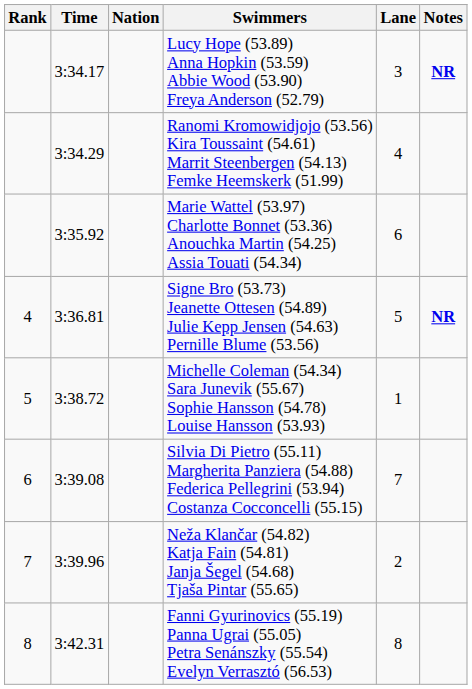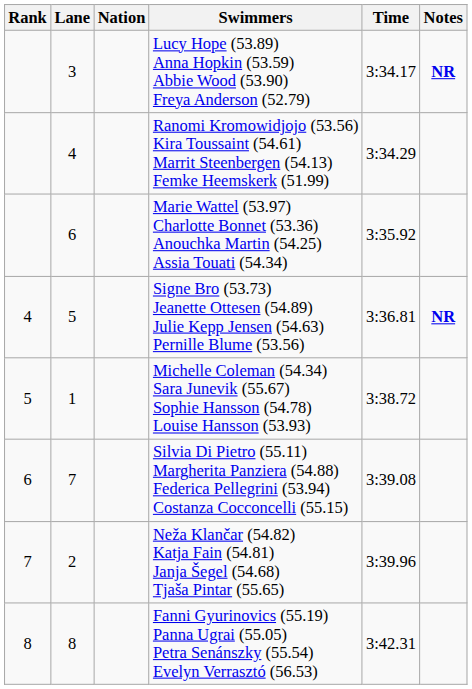columns swapped: (398, 17) <-> (79, 17)
